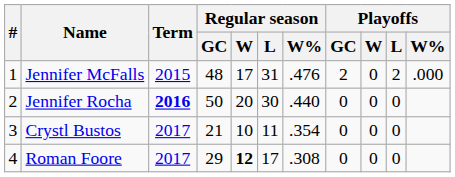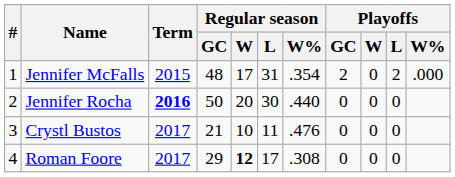(304, 74) .476 -> (304, 74) .354
(304, 130) .354 -> (304, 130) .476
